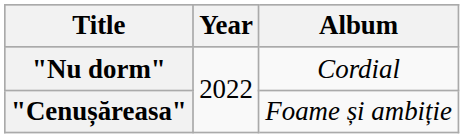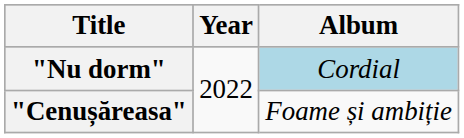(359, 68) no background -> (359, 68) lightblue background
